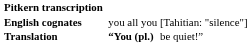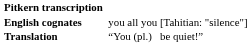(131, 37) bold -> (130, 37) normal
